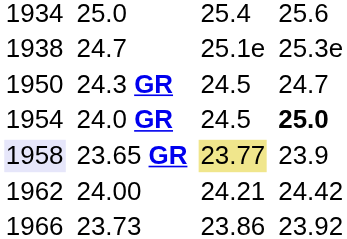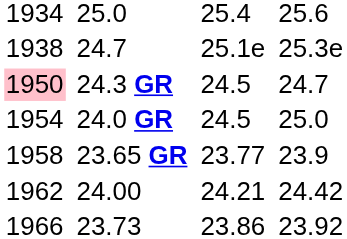(35, 84) no background -> (35, 84) pink background
(303, 120) bold -> (303, 120) normal
(35, 155) lavender background -> (35, 155) no background
(233, 155) khaki background -> (233, 155) no background
